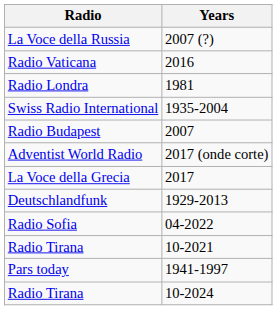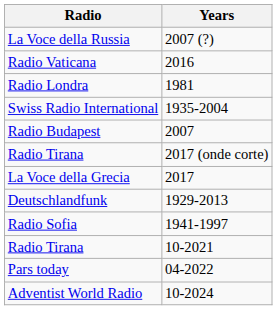(75, 154) Adventist World Radio -> (46, 154) Radio Tirana
(189, 223) 04-2022 -> (197, 223) 1941-1997
(197, 270) 1941-1997 -> (189, 270) 04-2022
(46, 293) Radio Tirana -> (75, 293) Adventist World Radio
